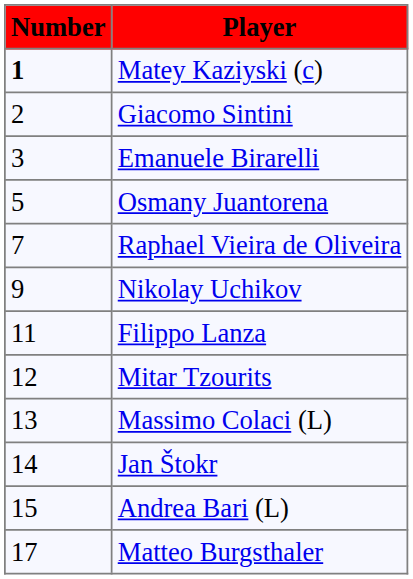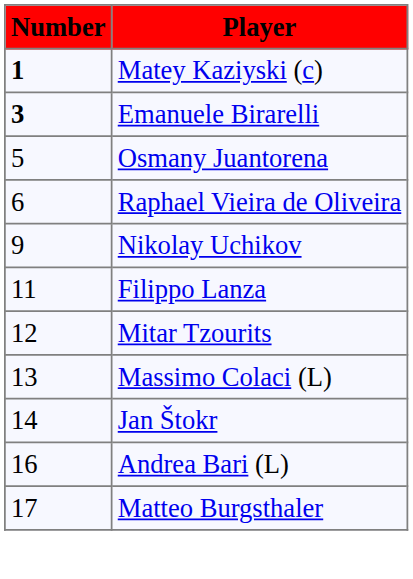- row: (205, 113)
(18, 157) normal -> (18, 113) bold
(18, 245) 7 -> (18, 201) 6
(24, 507) 15 -> (24, 463) 16
